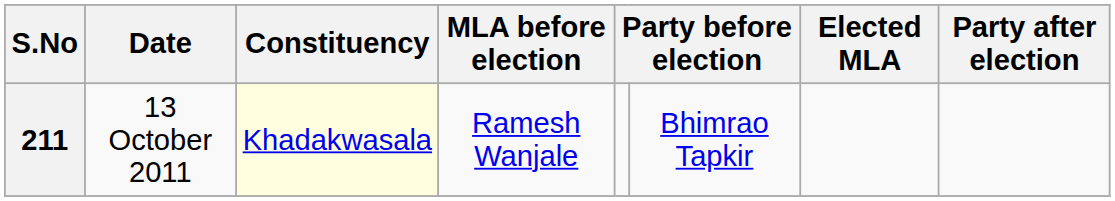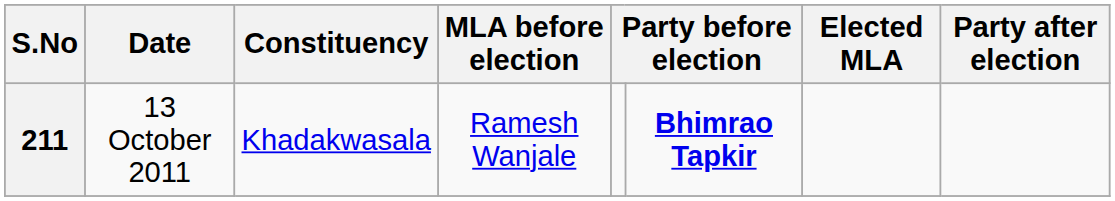(337, 139) lightyellow background -> (336, 139) no background
(714, 139) normal -> (714, 139) bold
